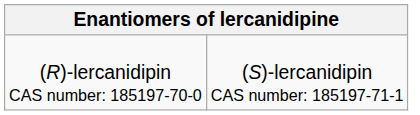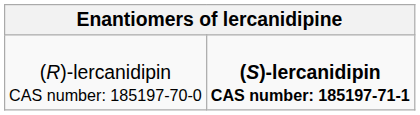(307, 83) normal -> (310, 83) bold
